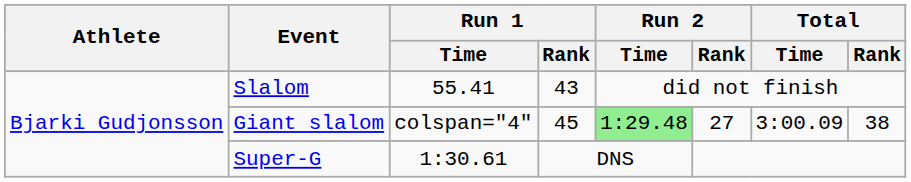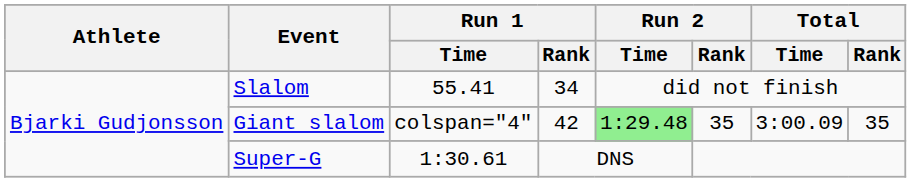(566, 89) 43 -> (566, 89) 34
(566, 124) 45 -> (566, 124) 42
(722, 124) 27 -> (722, 124) 35
(877, 124) 38 -> (877, 124) 35
